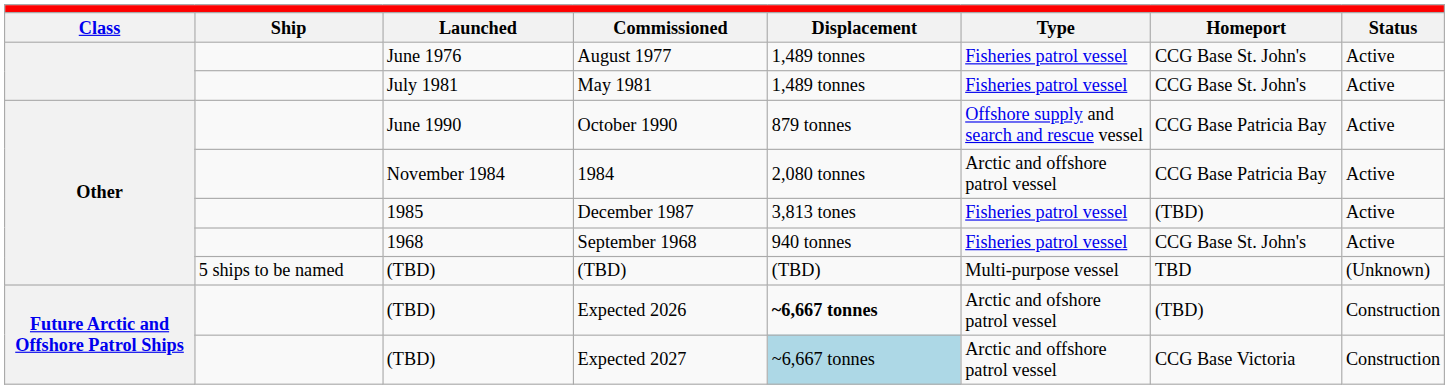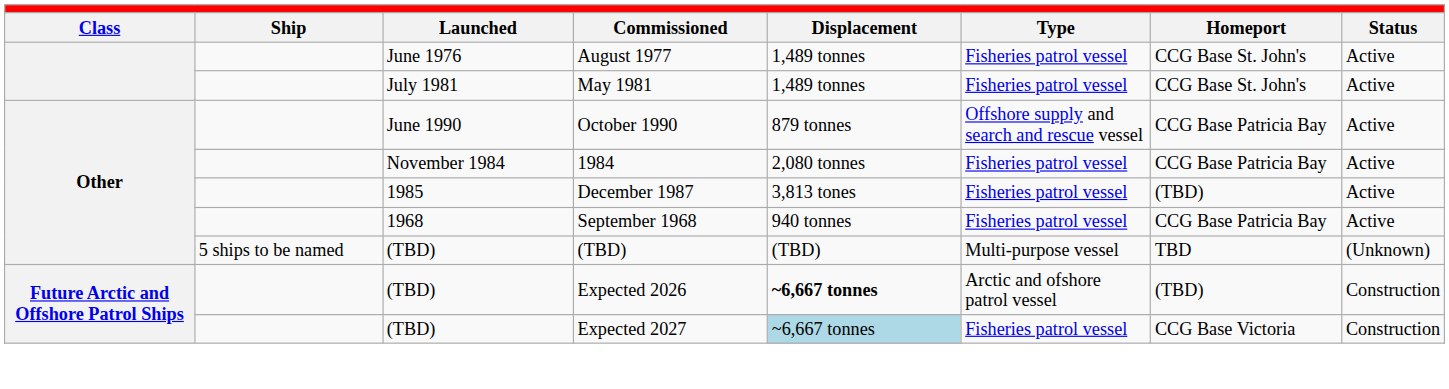(1036, 173) Arctic and offshore patrol vessel -> (1046, 163) Fisheries patrol vessel
(1231, 241) CCG Base St. John's -> (1241, 221) CCG Base Patricia Bay
(1036, 359) Arctic and offshore patrol vessel -> (1046, 328) Fisheries patrol vessel
